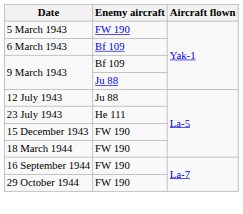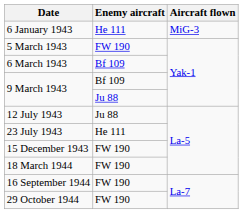+ row: (40, 30)
